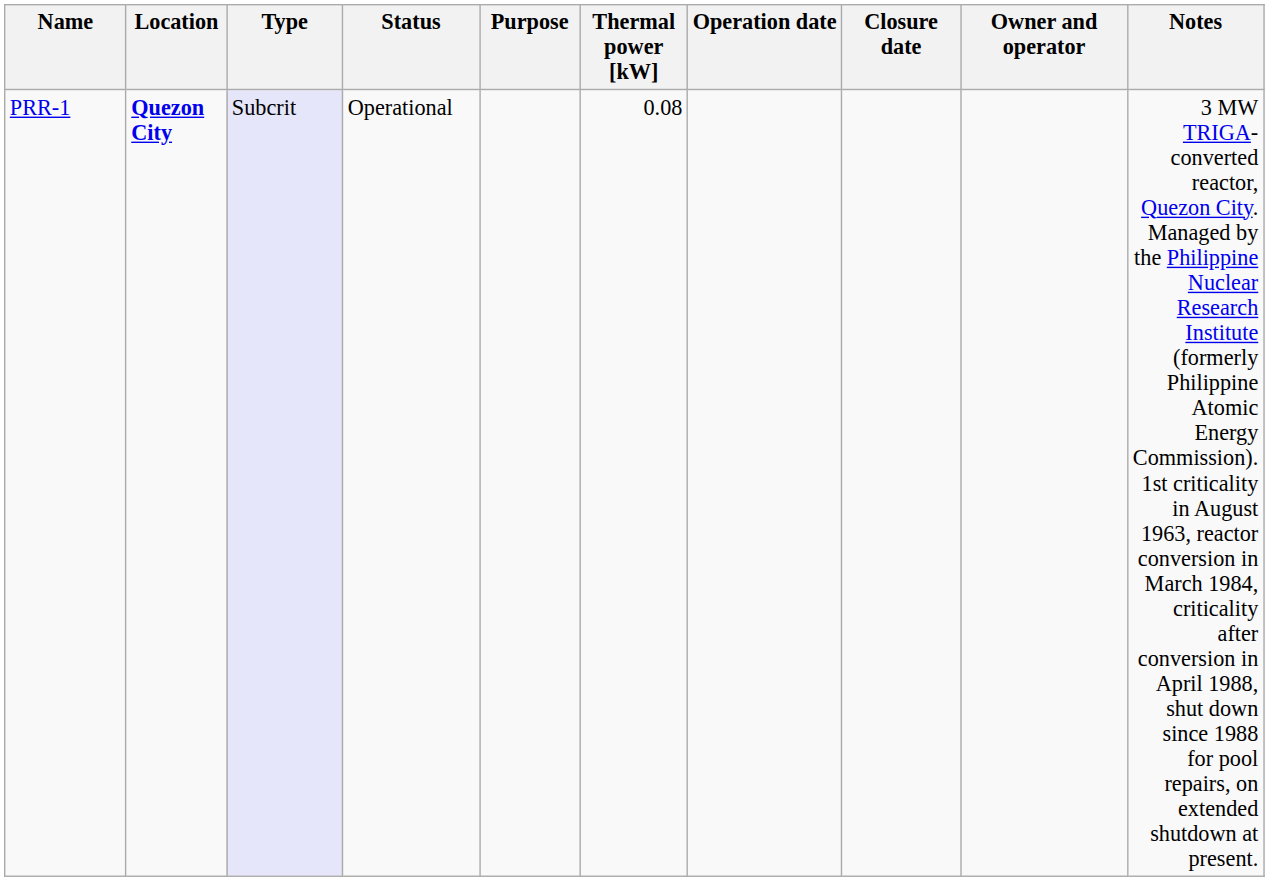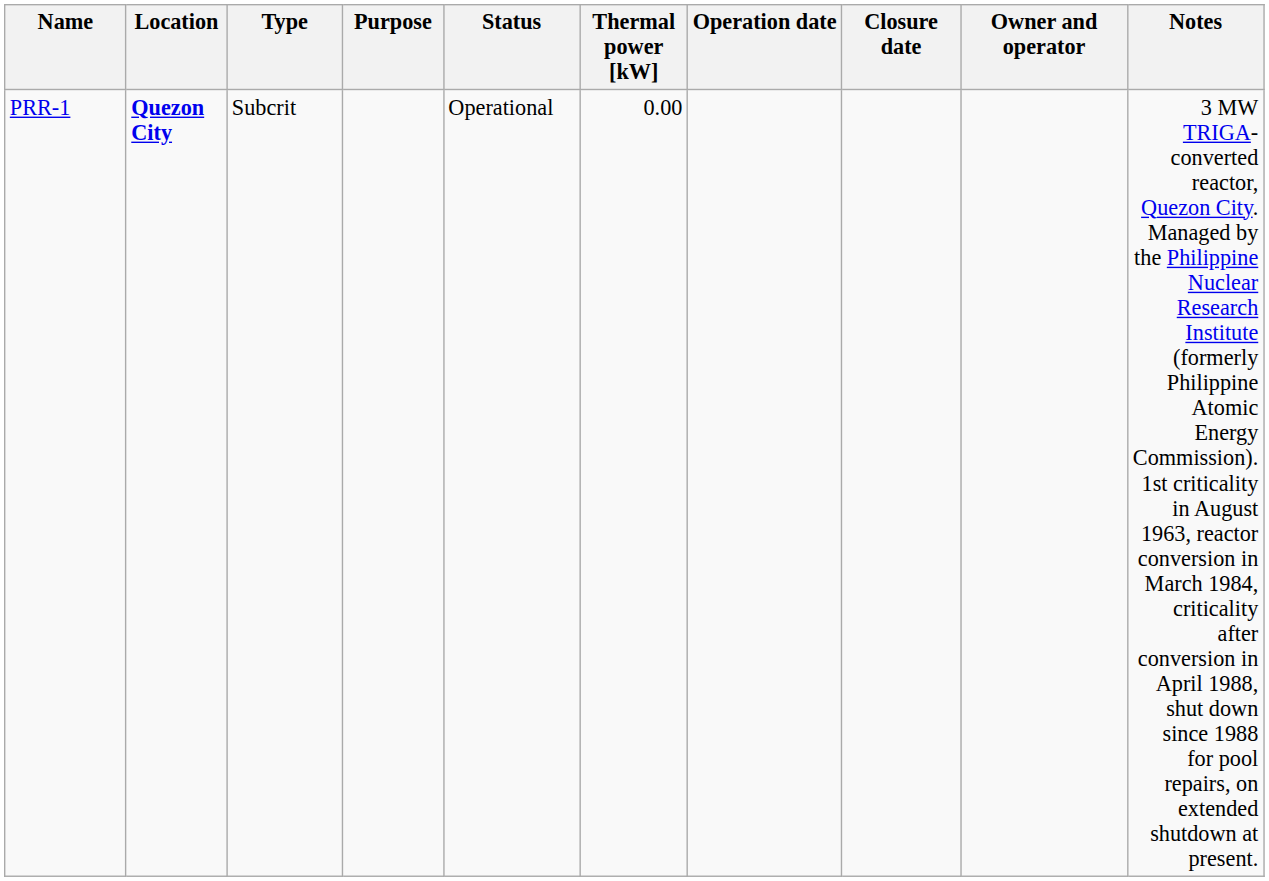columns swapped: (530, 22) <-> (411, 22)
(264, 107) lavender background -> (264, 107) no background
(663, 107) 0.08 -> (663, 107) 0.00
